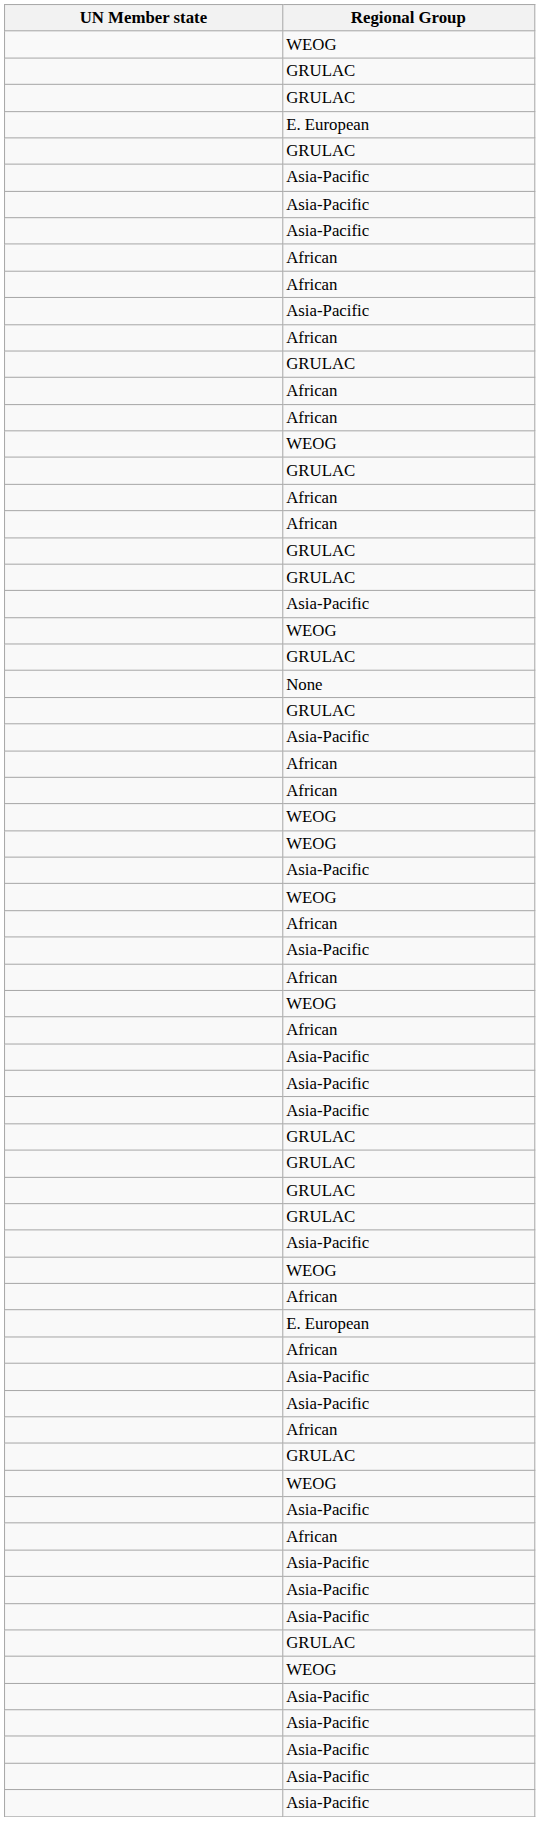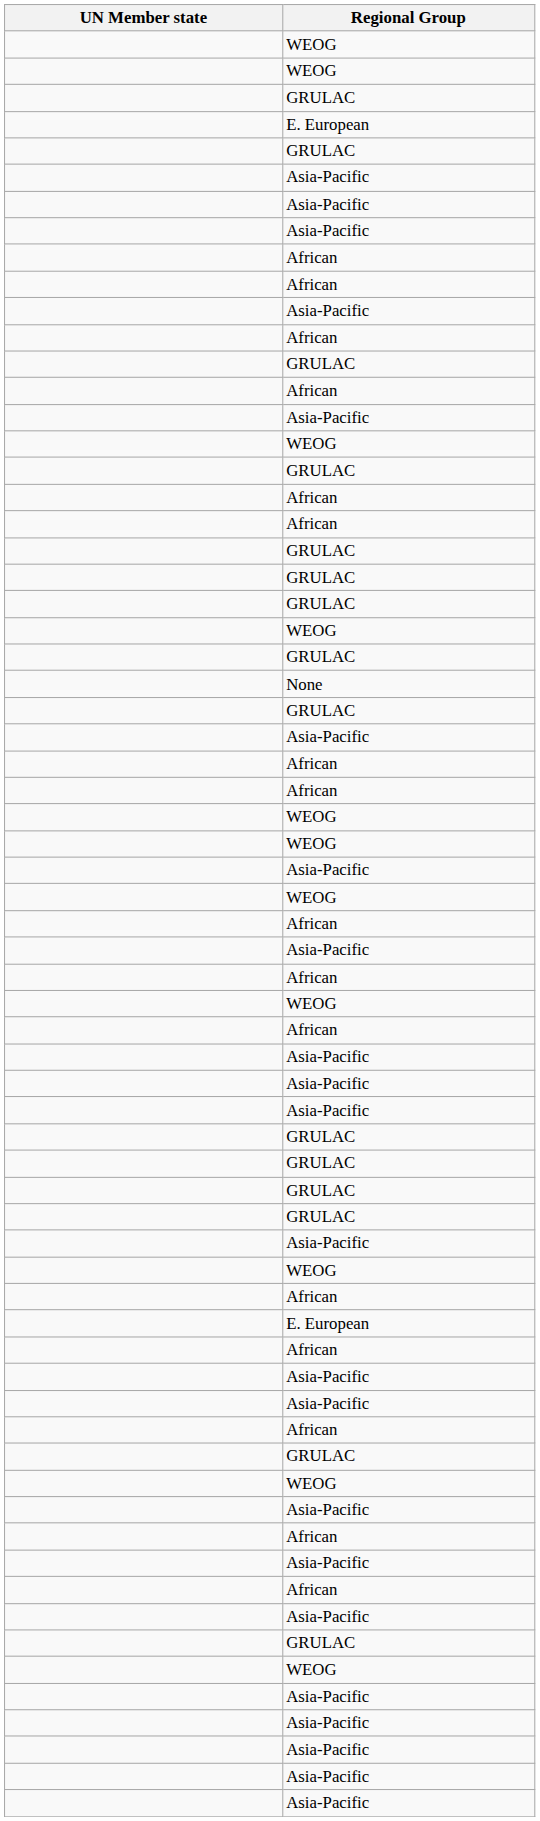(321, 71) GRULAC -> (311, 71) WEOG
(312, 417) African -> (328, 417) Asia-Pacific
(328, 603) Asia-Pacific -> (321, 603) GRULAC
(328, 1589) Asia-Pacific -> (312, 1589) African
